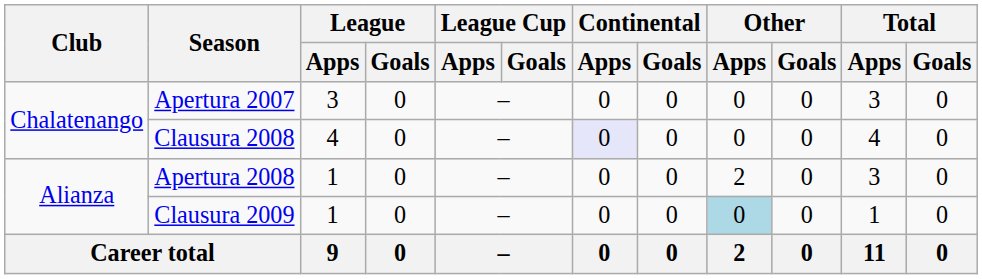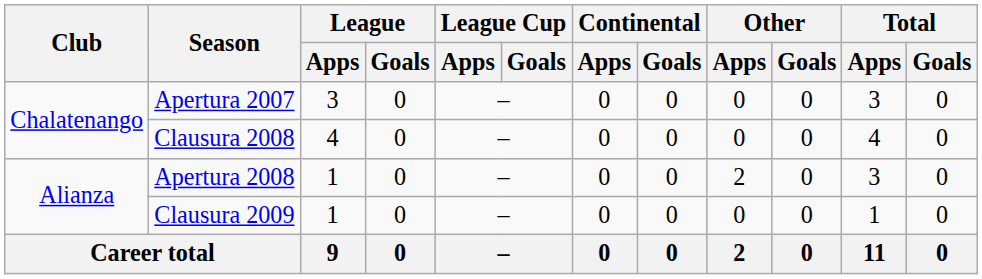(604, 138) lavender background -> (604, 138) no background
(739, 215) lightblue background -> (739, 215) no background
